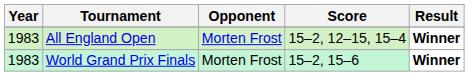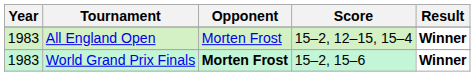(242, 61) normal -> (245, 61) bold
